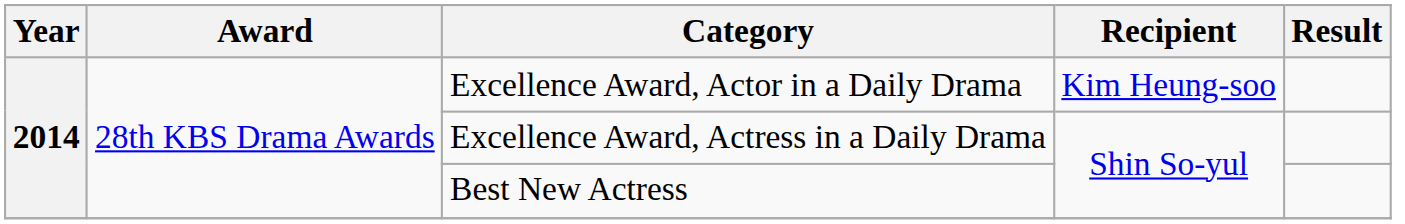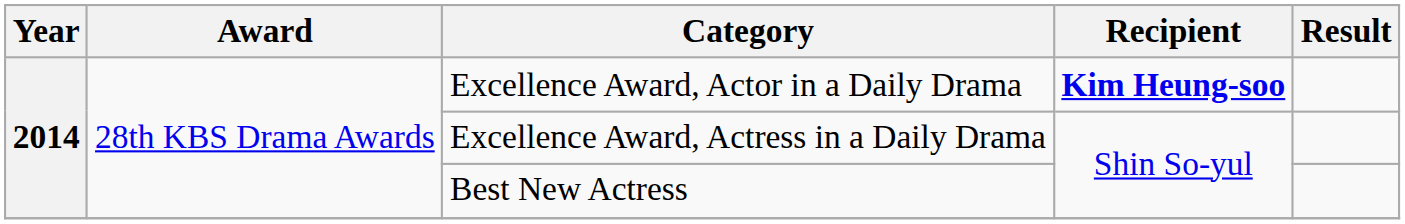(1169, 84) normal -> (1173, 84) bold
